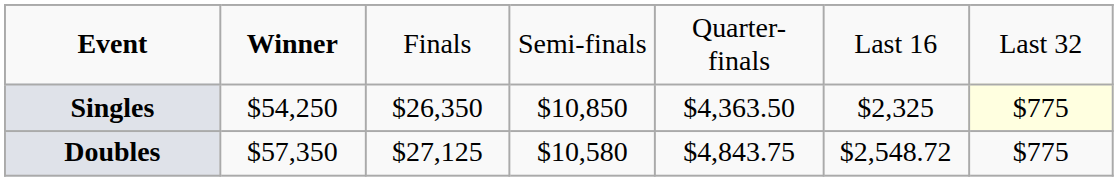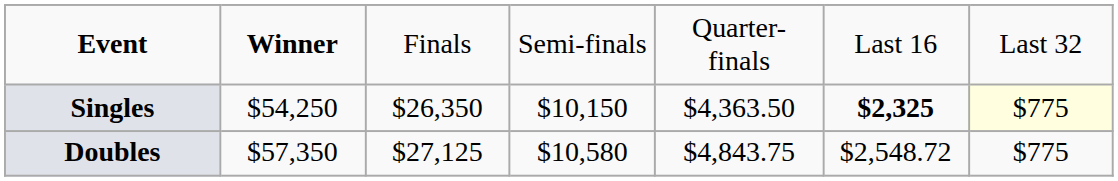(582, 106) $10,850 -> (582, 106) $10,150
(896, 106) normal -> (896, 106) bold
